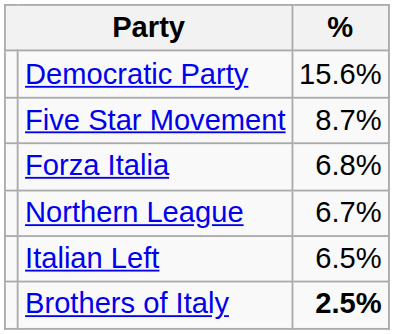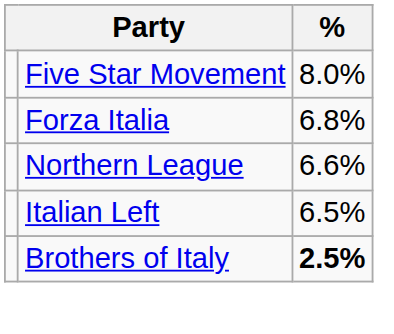- row: (137, 73)
(348, 119) 8.7% -> (332, 73) 8.0%
(348, 212) 6.7% -> (332, 166) 6.6%
